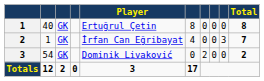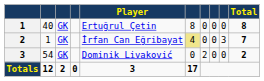(192, 40) no background -> (192, 40) khaki background
